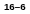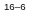(15, 6) bold -> (15, 6) normal
